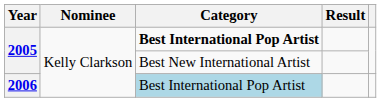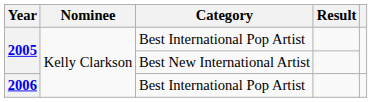(229, 39) bold -> (222, 39) normal
(222, 85) lightblue background -> (222, 85) no background
